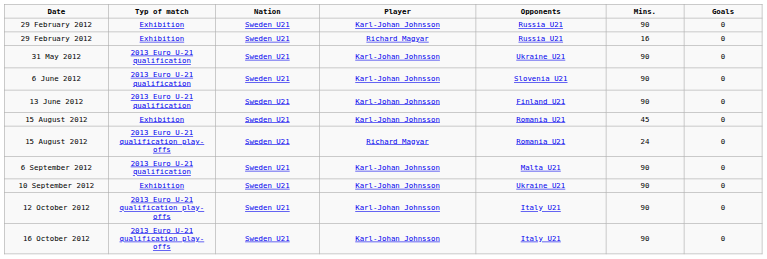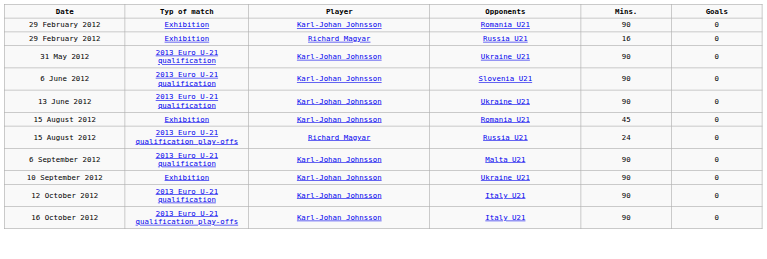- column: (267, 11)
(541, 25) Russia U21 -> (505, 25) Romania U21
(541, 101) Finland U21 -> (505, 101) Ukraine U21
(541, 141) Romania U21 -> (505, 137) Russia U21
(162, 208) 2013 Euro U-21 qualification play-offs -> (187, 195) 2013 Euro U-21 qualification
